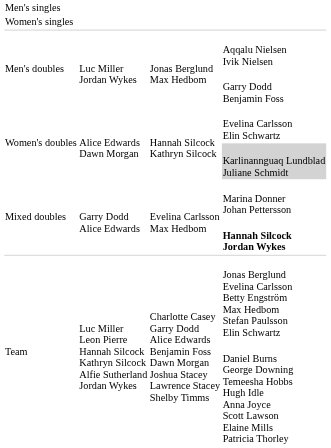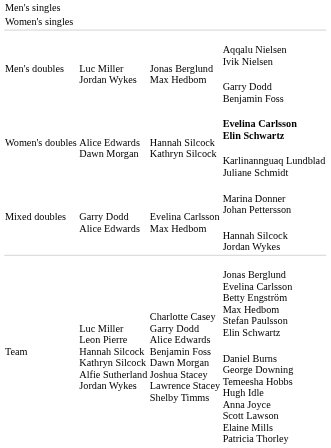(257, 130) normal -> (260, 130) bold
(274, 167) lightgrey background -> (274, 167) no background
(257, 241) bold -> (255, 241) normal
